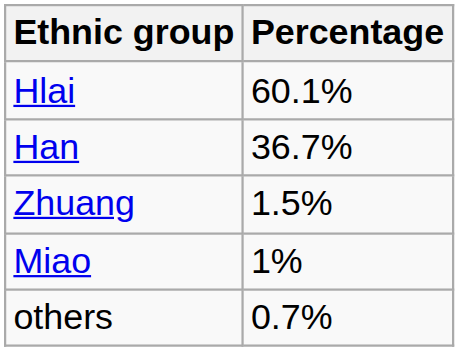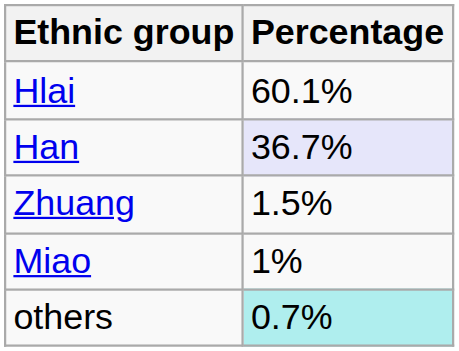(302, 146) no background -> (302, 146) lavender background
(292, 317) no background -> (292, 317) paleturquoise background
